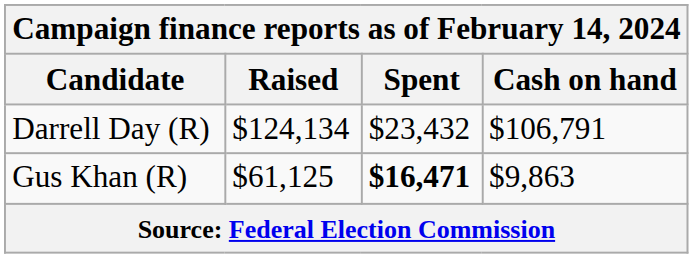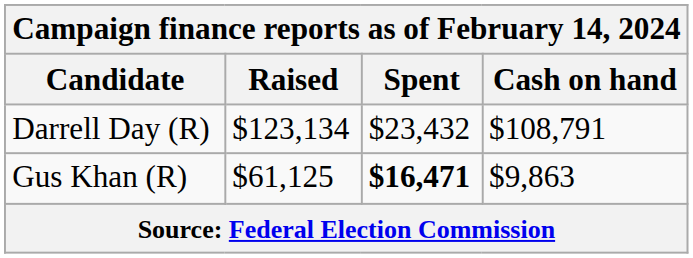(291, 128) $124,134 -> (291, 128) $123,134
(548, 128) $106,791 -> (548, 128) $108,791
